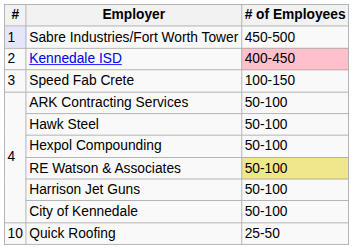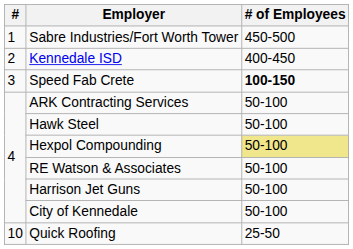(11, 37) lavender background -> (11, 37) no background
(270, 59) pink background -> (270, 59) no background
(270, 80) normal -> (270, 80) bold
(266, 146) no background -> (266, 146) khaki background
(266, 168) khaki background -> (266, 168) no background
